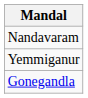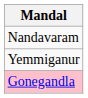(41, 81) no background -> (41, 81) pink background
